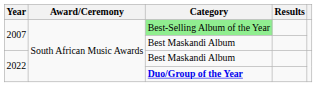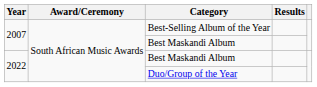(209, 27) lightgreen background -> (209, 27) no background
(195, 74) bold -> (192, 74) normal
